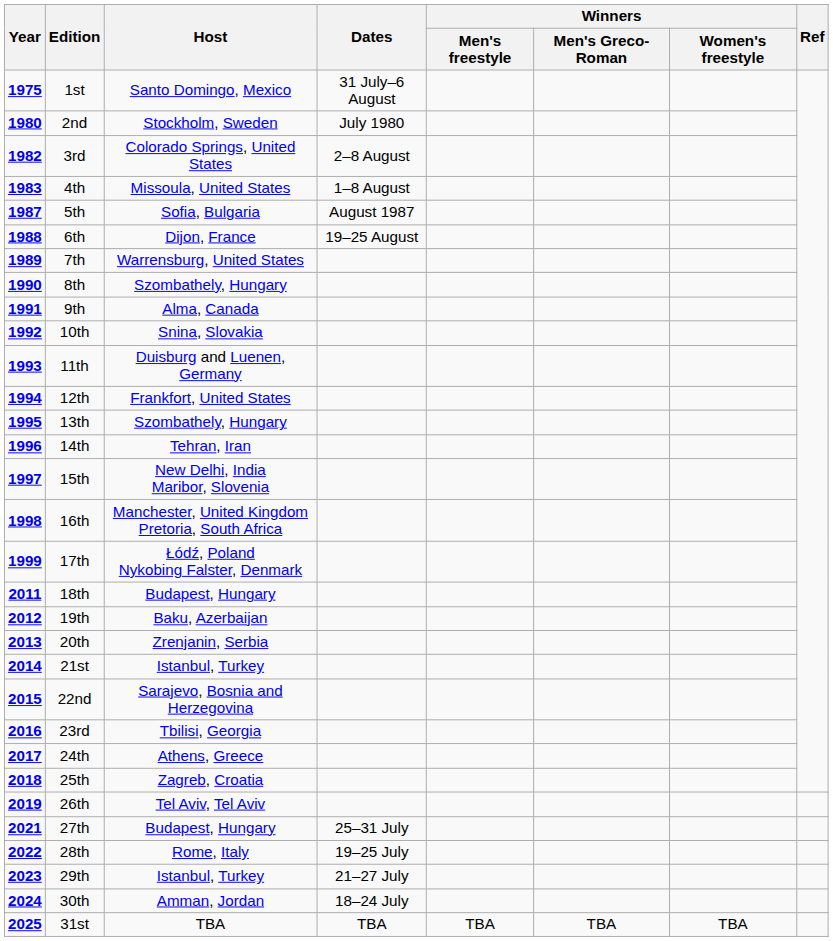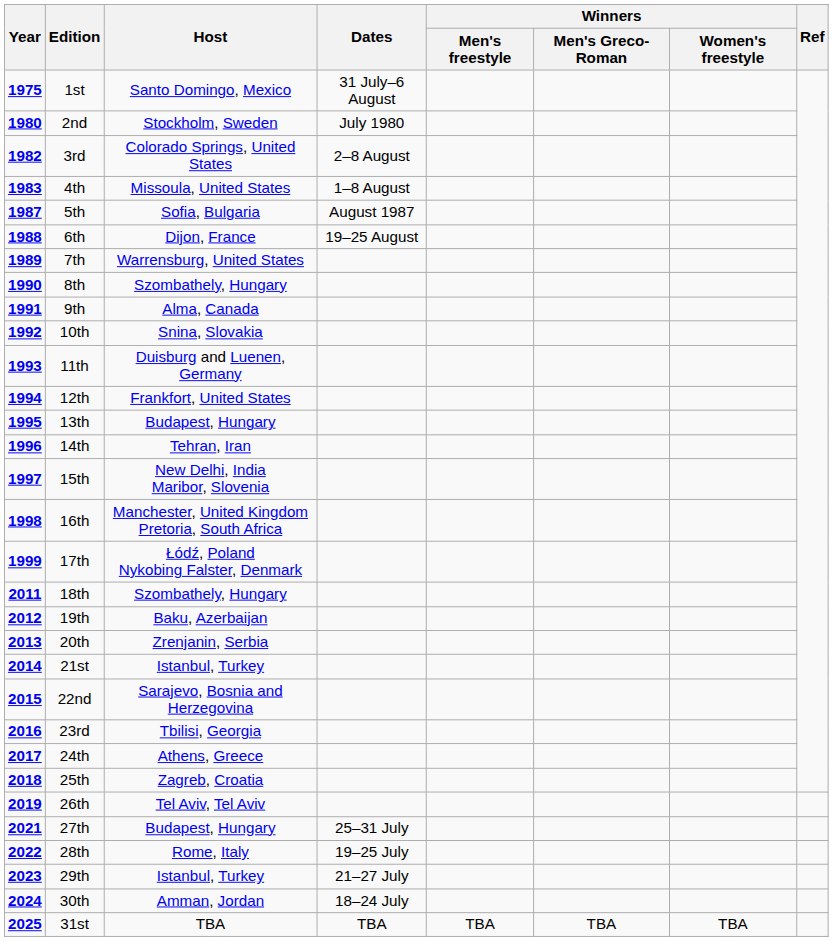(210, 422) Szombathely, Hungary -> (210, 422) Budapest, Hungary
(210, 594) Budapest, Hungary -> (210, 594) Szombathely, Hungary
